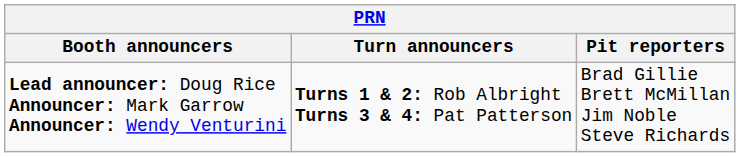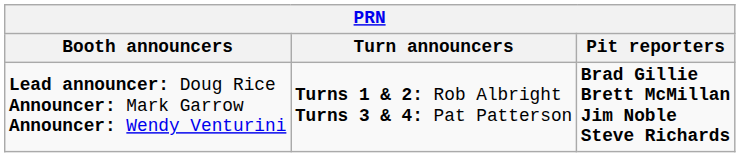(656, 107) normal -> (656, 107) bold
